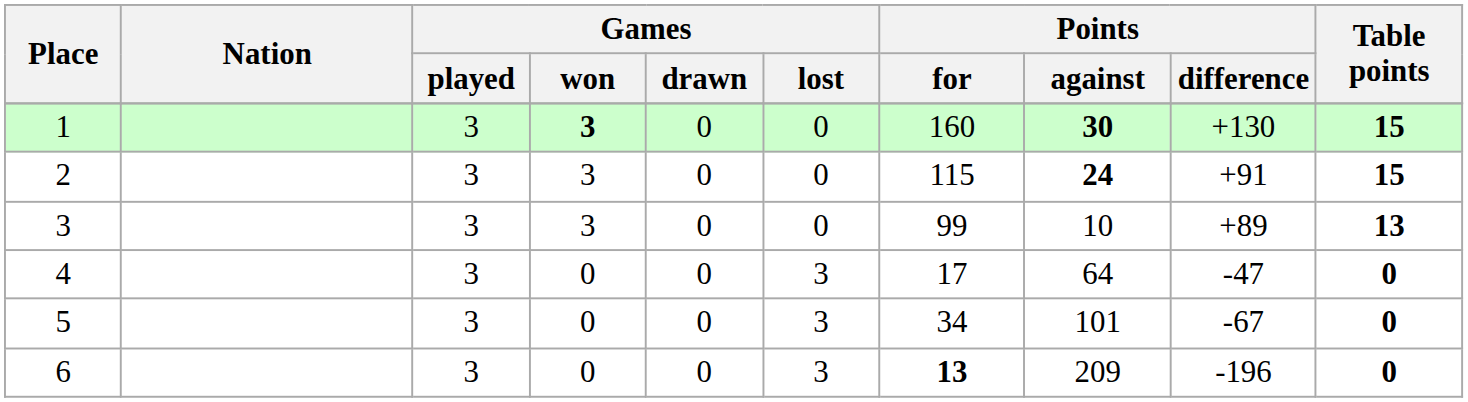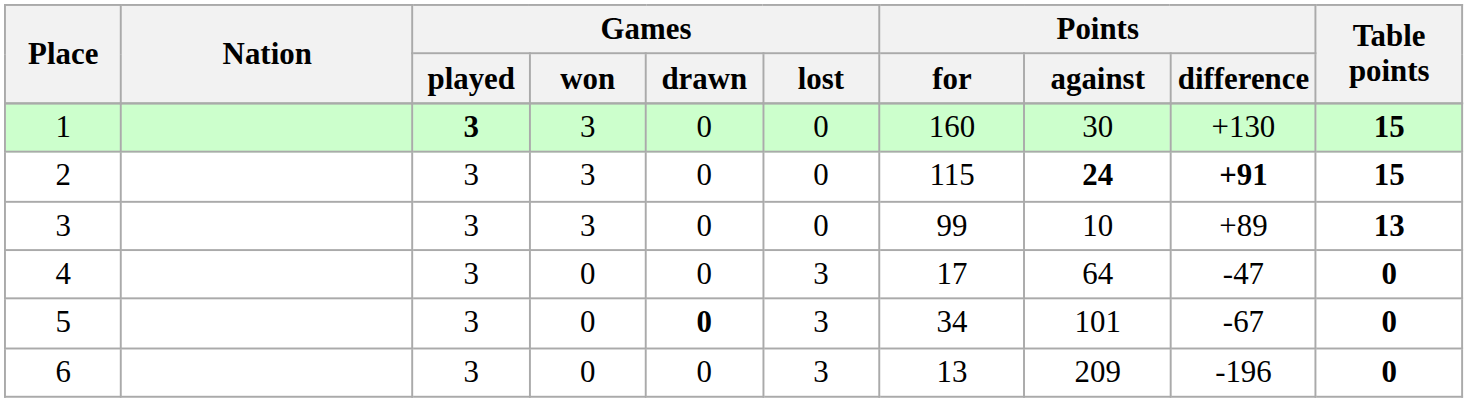(471, 126) normal -> (471, 126) bold
(588, 126) bold -> (588, 126) normal
(1098, 126) bold -> (1098, 126) normal
(1243, 175) normal -> (1243, 175) bold
(704, 322) normal -> (704, 322) bold
(952, 371) bold -> (952, 371) normal
